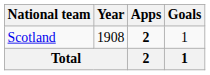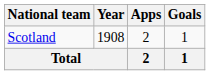(146, 37) bold -> (146, 37) normal
